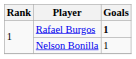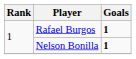(106, 45) normal -> (106, 45) bold
